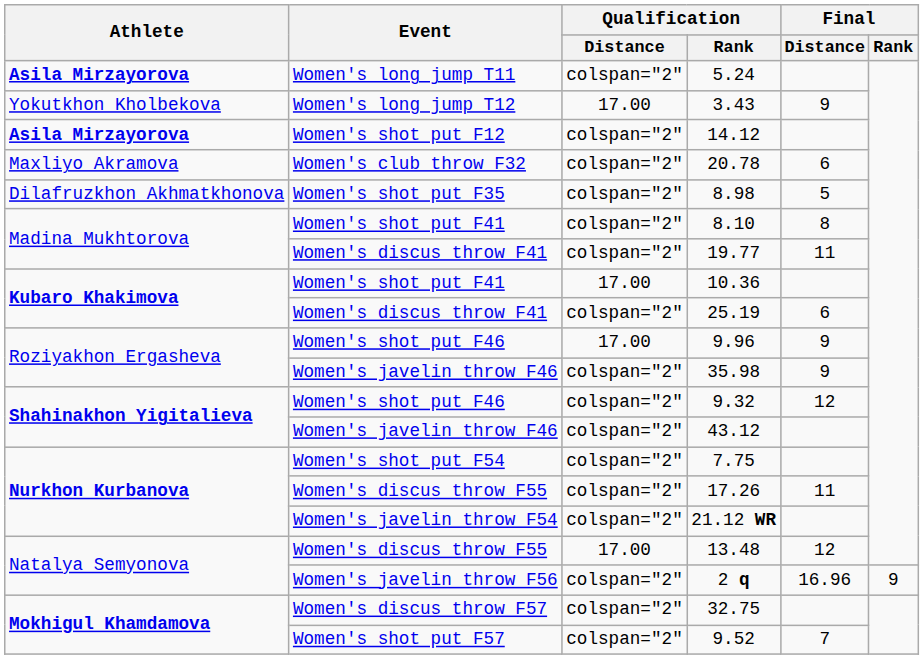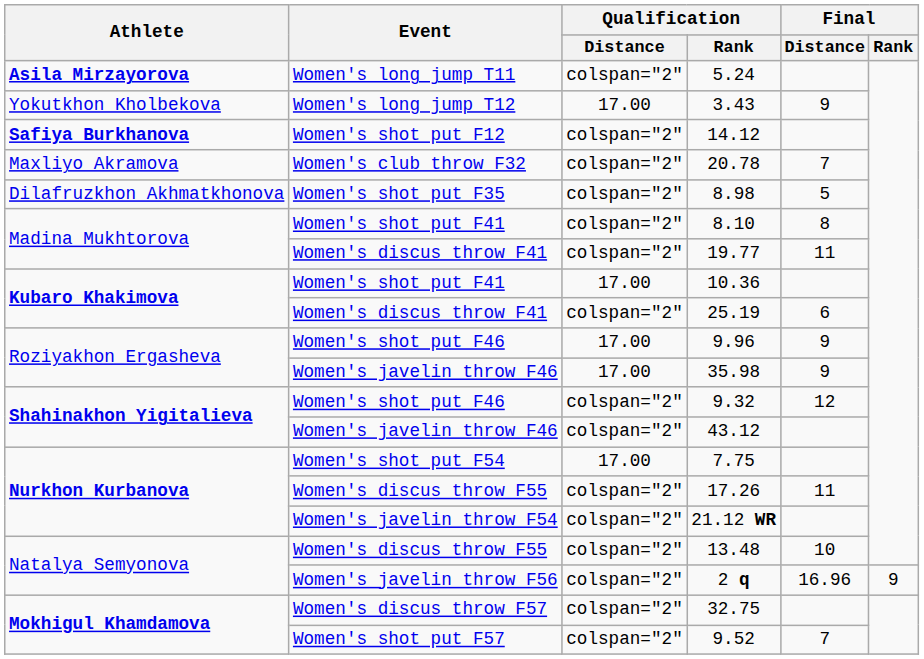(99, 135) Asila Mirzayorova -> (99, 135) Safiya Burkhanova
(825, 164) 6 -> (825, 164) 7
(624, 372) colspan="2" -> (624, 372) 17.00
(624, 461) colspan="2" -> (624, 461) 17.00
(624, 550) 17.00 -> (624, 550) colspan="2"
(825, 550) 12 -> (825, 550) 10
